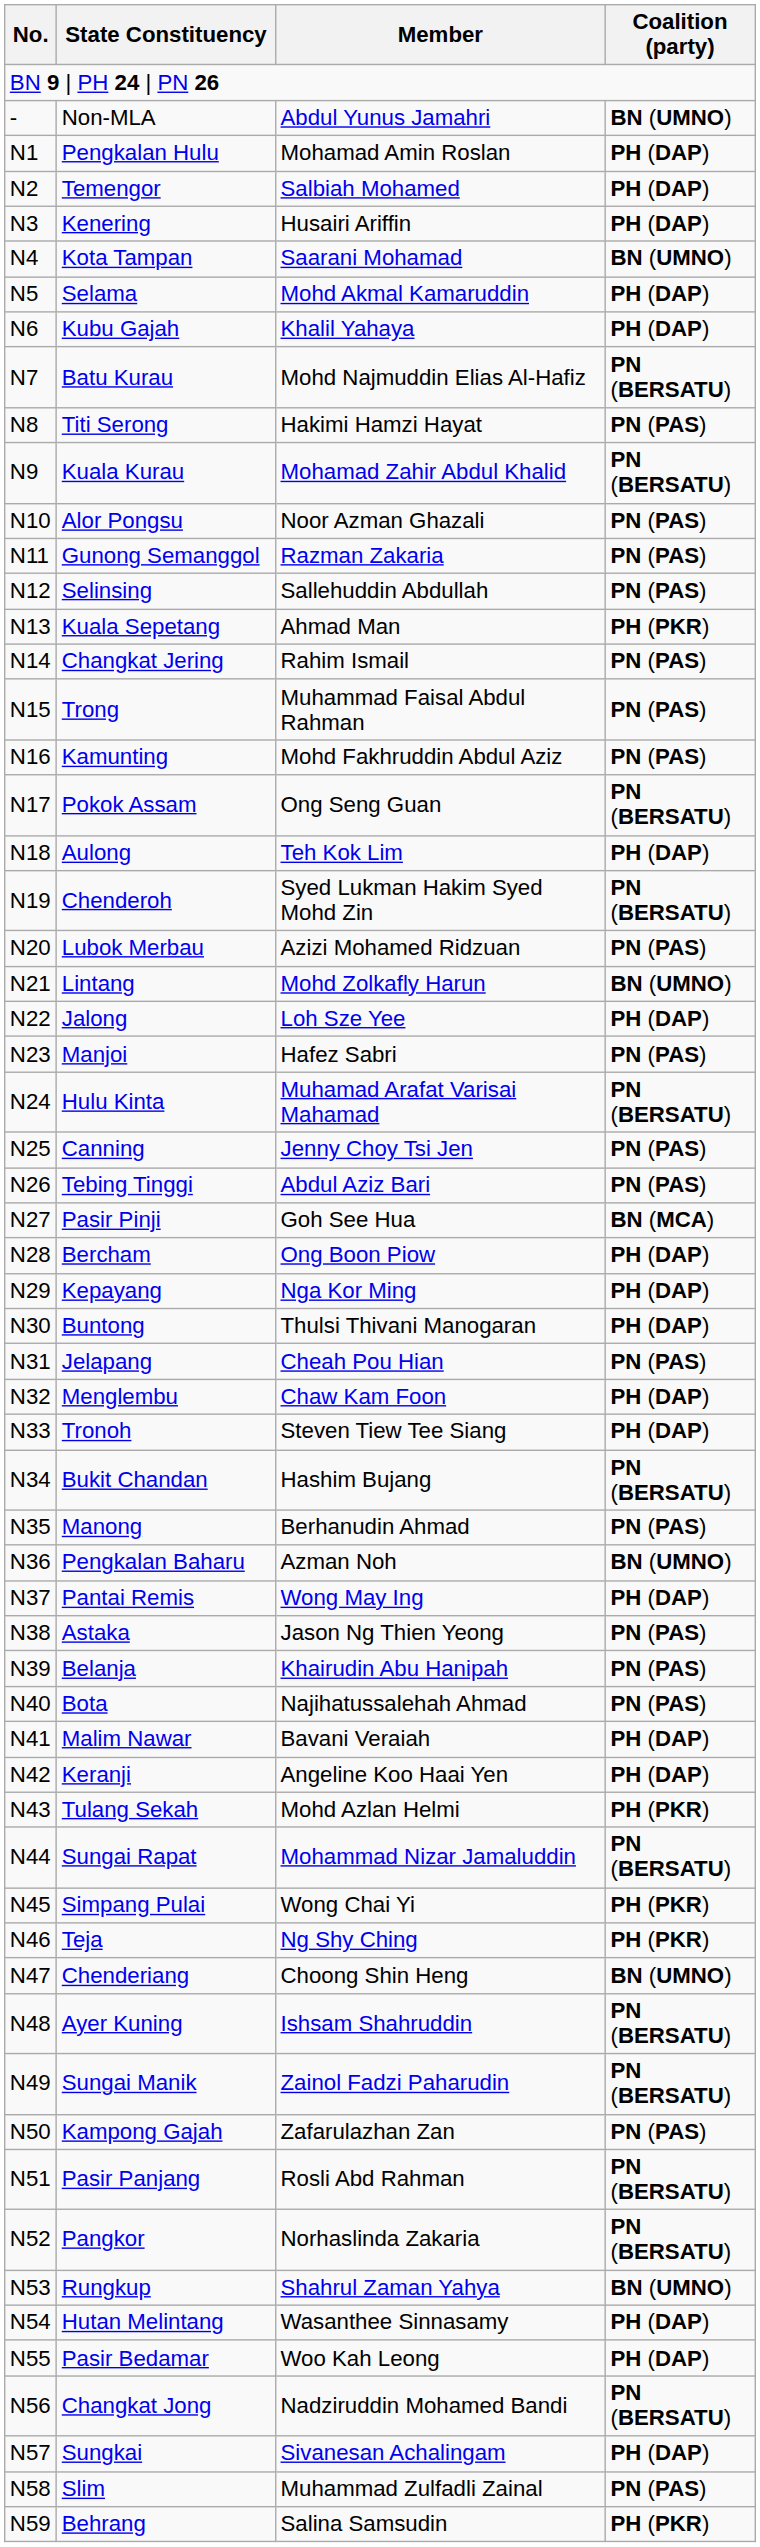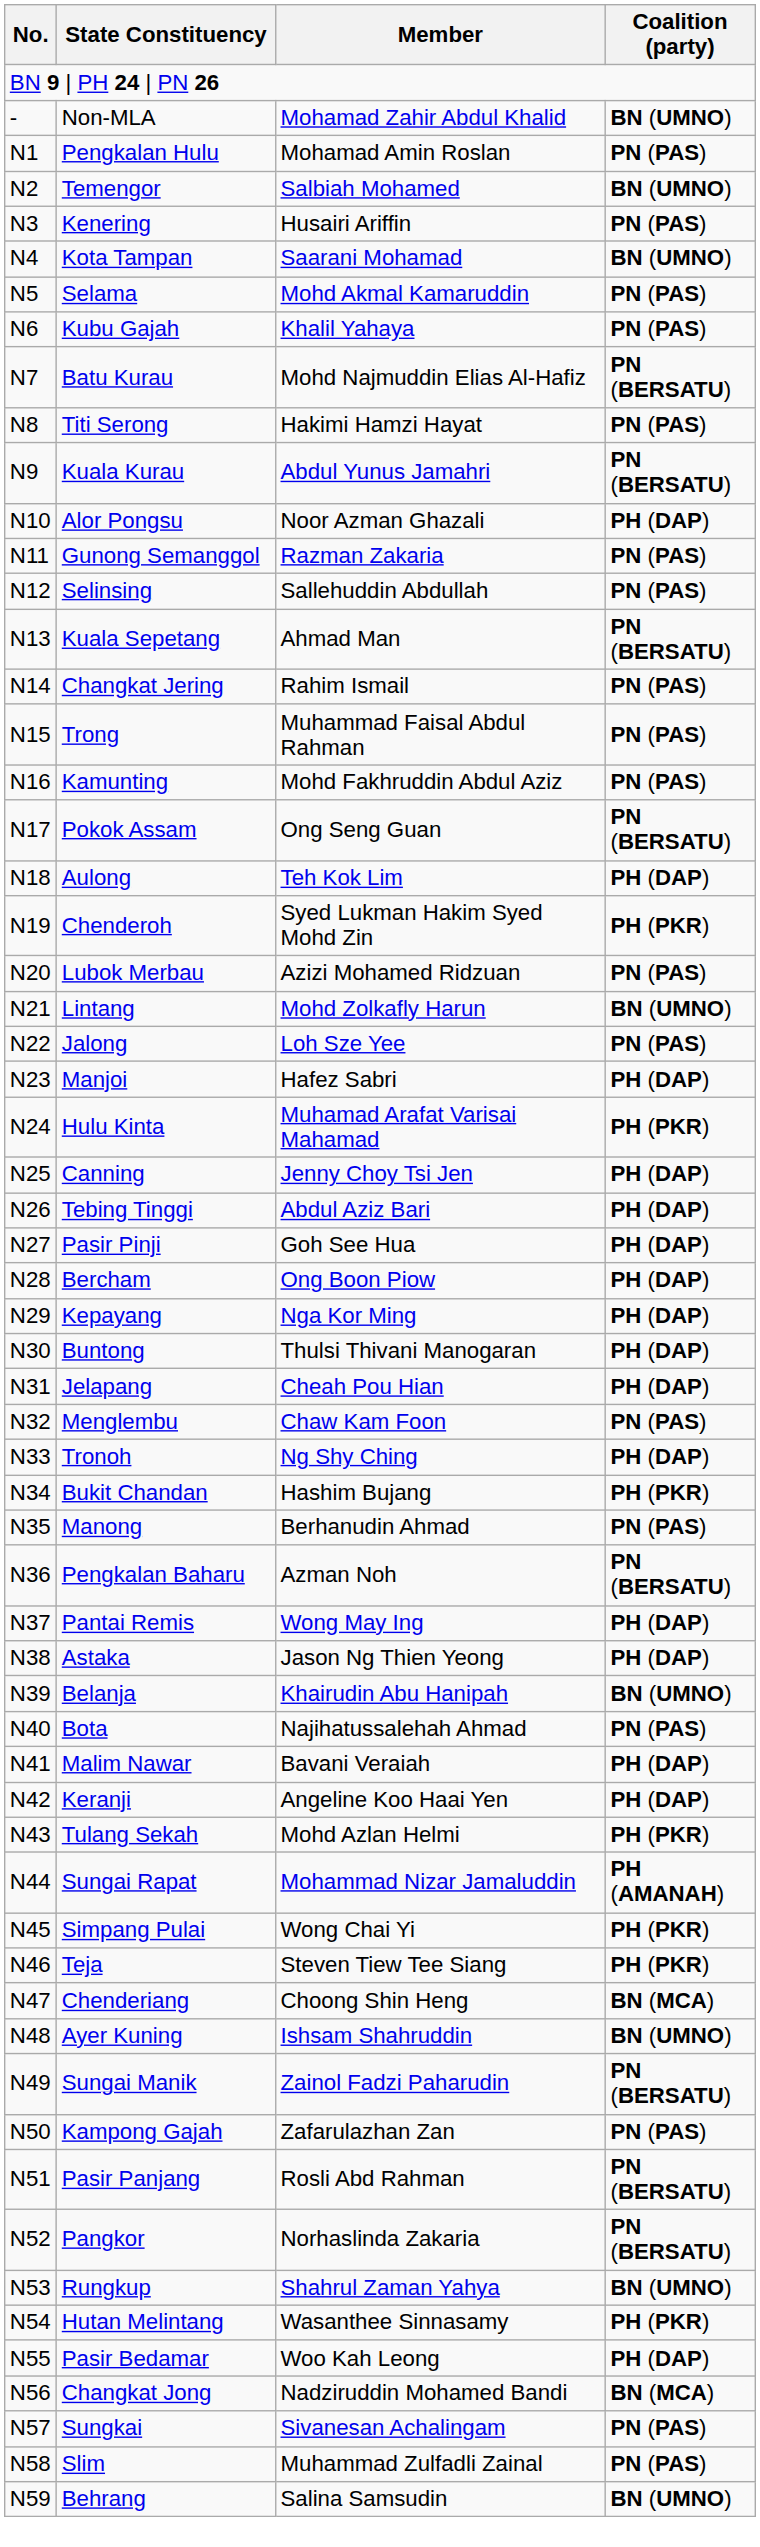(385, 117) Abdul Yunus Jamahri -> (423, 117) Mohamad Zahir Abdul Khalid
(660, 152) PH (DAP) -> (658, 152) PN (PAS)
(660, 188) PH (DAP) -> (671, 188) BN (UMNO)
(660, 223) PH (DAP) -> (658, 223) PN (PAS)
(660, 294) PH (DAP) -> (658, 294) PN (PAS)
(660, 329) PH (DAP) -> (658, 329) PN (PAS)
(423, 472) Mohamad Zahir Abdul Khalid -> (385, 472) Abdul Yunus Jamahri
(658, 520) PN (PAS) -> (660, 520) PH (DAP)
(660, 626) PH (PKR) -> (671, 638) PN (BERSATU)
(671, 900) PN (BERSATU) -> (660, 925) PH (PKR)
(660, 1018) PH (DAP) -> (658, 1043) PN (PAS)
(658, 1054) PN (PAS) -> (660, 1079) PH (DAP)
(671, 1101) PN (BERSATU) -> (660, 1126) PH (PKR)
(658, 1149) PN (PAS) -> (660, 1174) PH (DAP)
(658, 1184) PN (PAS) -> (660, 1209) PH (DAP)
(662, 1220) BN (MCA) -> (660, 1245) PH (DAP)
(658, 1361) PN (PAS) -> (660, 1386) PH (DAP)
(660, 1396) PH (DAP) -> (658, 1421) PN (PAS)
(393, 1431) Steven Tiew Tee Siang -> (349, 1456) Ng Shy Ching
(671, 1479) PN (BERSATU) -> (660, 1492) PH (PKR)
(671, 1562) BN (UMNO) -> (671, 1575) PN (BERSATU)
(658, 1633) PN (PAS) -> (660, 1658) PH (DAP)
(658, 1668) PN (PAS) -> (671, 1693) BN (UMNO)
(671, 1857) PN (BERSATU) -> (667, 1882) PH (AMANAH)
(349, 1940) Ng Shy Ching -> (393, 1965) Steven Tiew Tee Siang
(671, 1975) BN (UMNO) -> (662, 2000) BN (MCA)
(671, 2023) PN (BERSATU) -> (671, 2035) BN (UMNO)
(660, 2322) PH (DAP) -> (660, 2322) PH (PKR)
(671, 2405) PN (BERSATU) -> (662, 2393) BN (MCA)
(660, 2453) PH (DAP) -> (658, 2428) PN (PAS)
(660, 2523) PH (PKR) -> (671, 2498) BN (UMNO)
